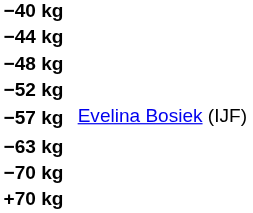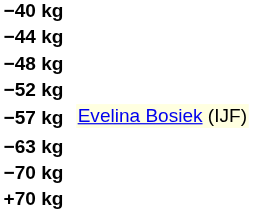(162, 115) no background -> (162, 115) lightyellow background
